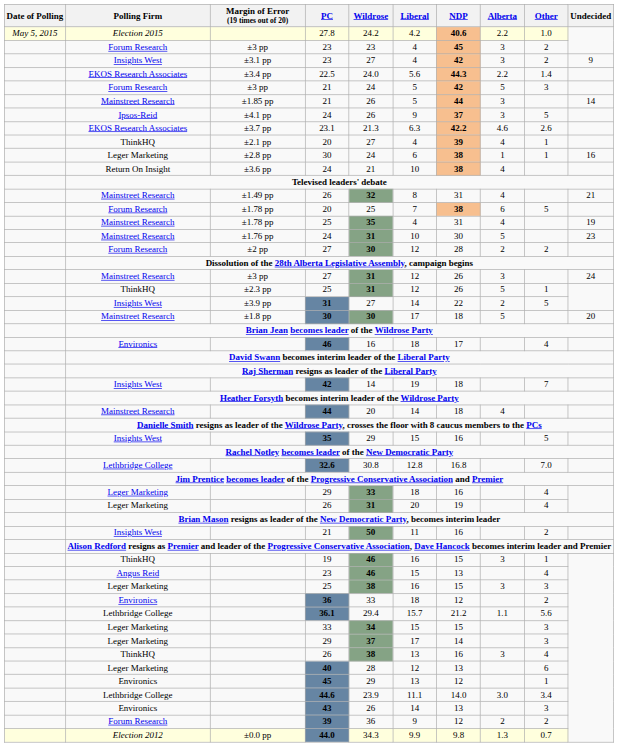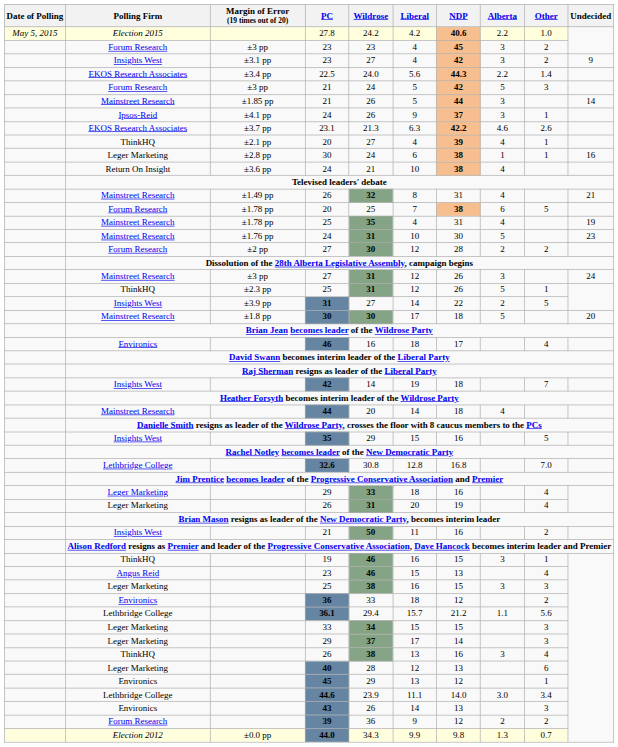(546, 114) 5 -> (546, 114) 1
